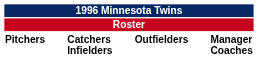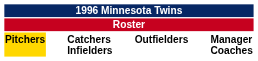(25, 39) no background -> (25, 39) gold background
